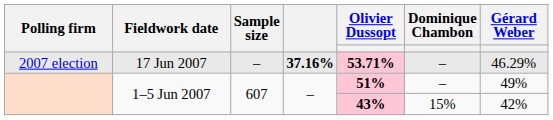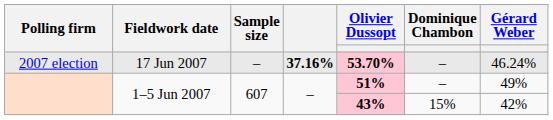(371, 63) 53.71% -> (371, 63) 53.70%
(514, 63) 46.29% -> (514, 63) 46.24%
